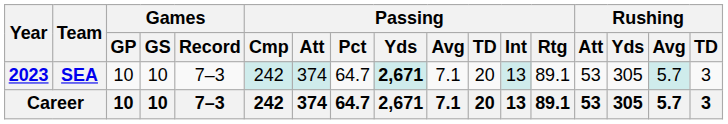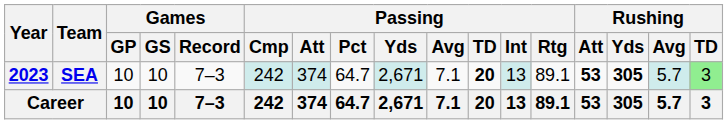(401, 75) bold -> (401, 75) normal
(485, 75) normal -> (485, 75) bold
(591, 75) normal -> (591, 75) bold
(628, 75) normal -> (628, 75) bold
(706, 75) no background -> (706, 75) lightgreen background
